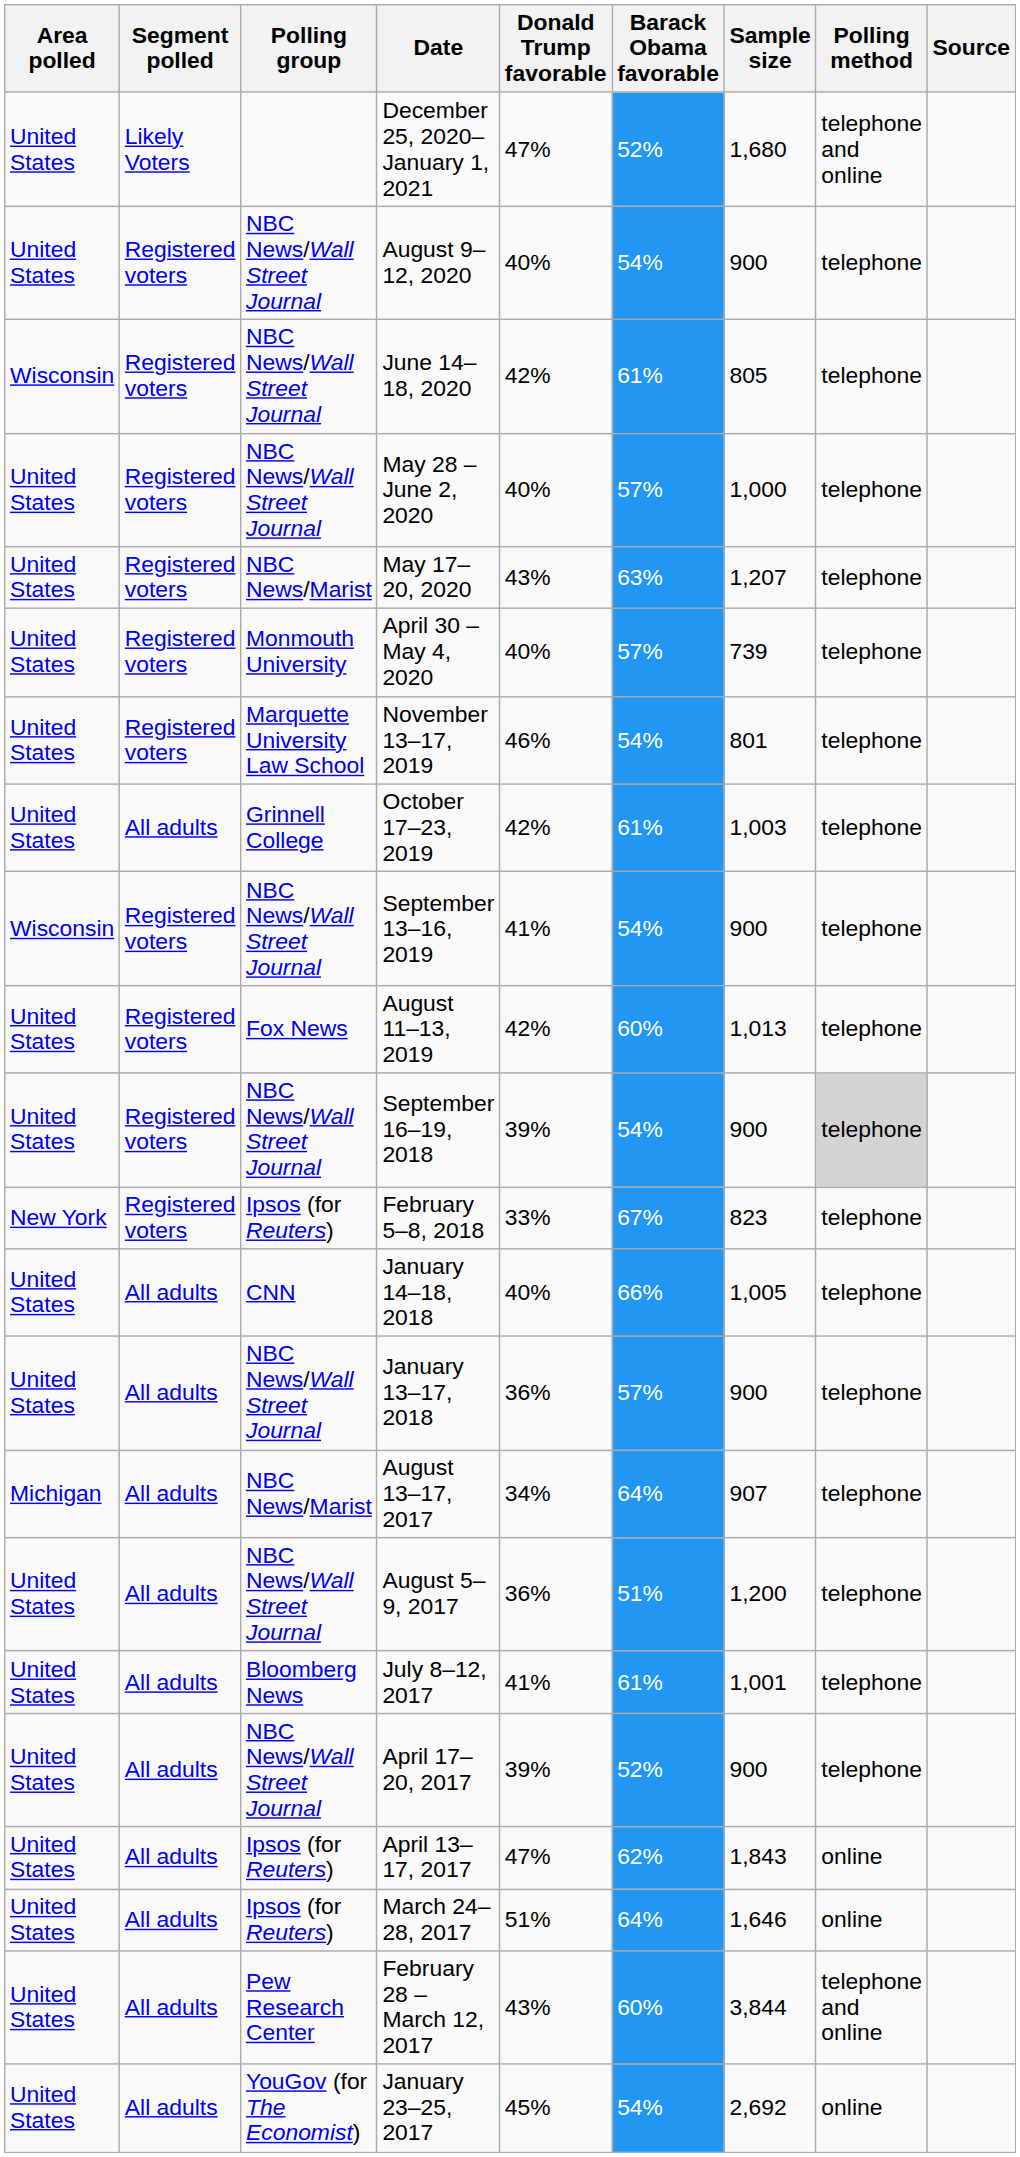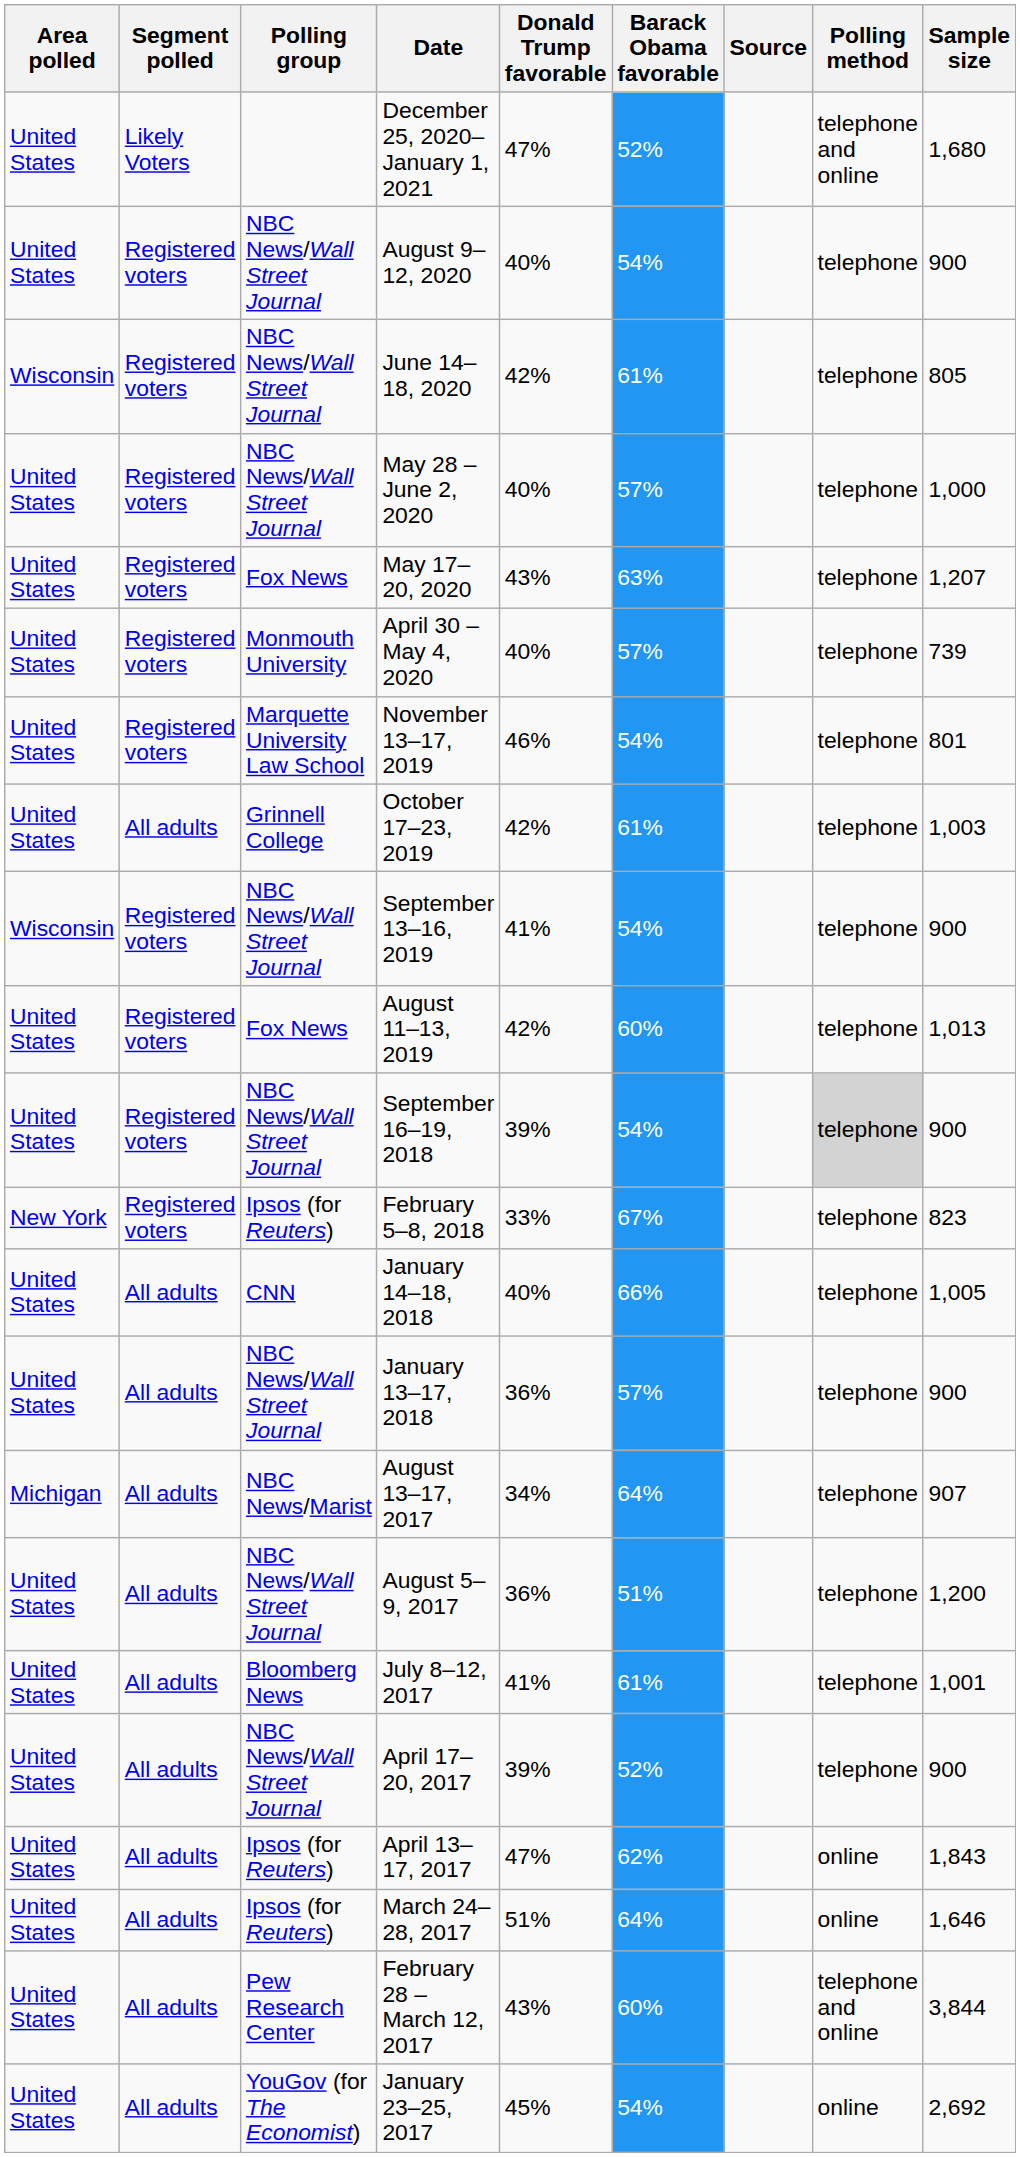columns swapped: (770, 48) <-> (971, 48)
(309, 577) NBC News/Marist -> (297, 577) Fox News
